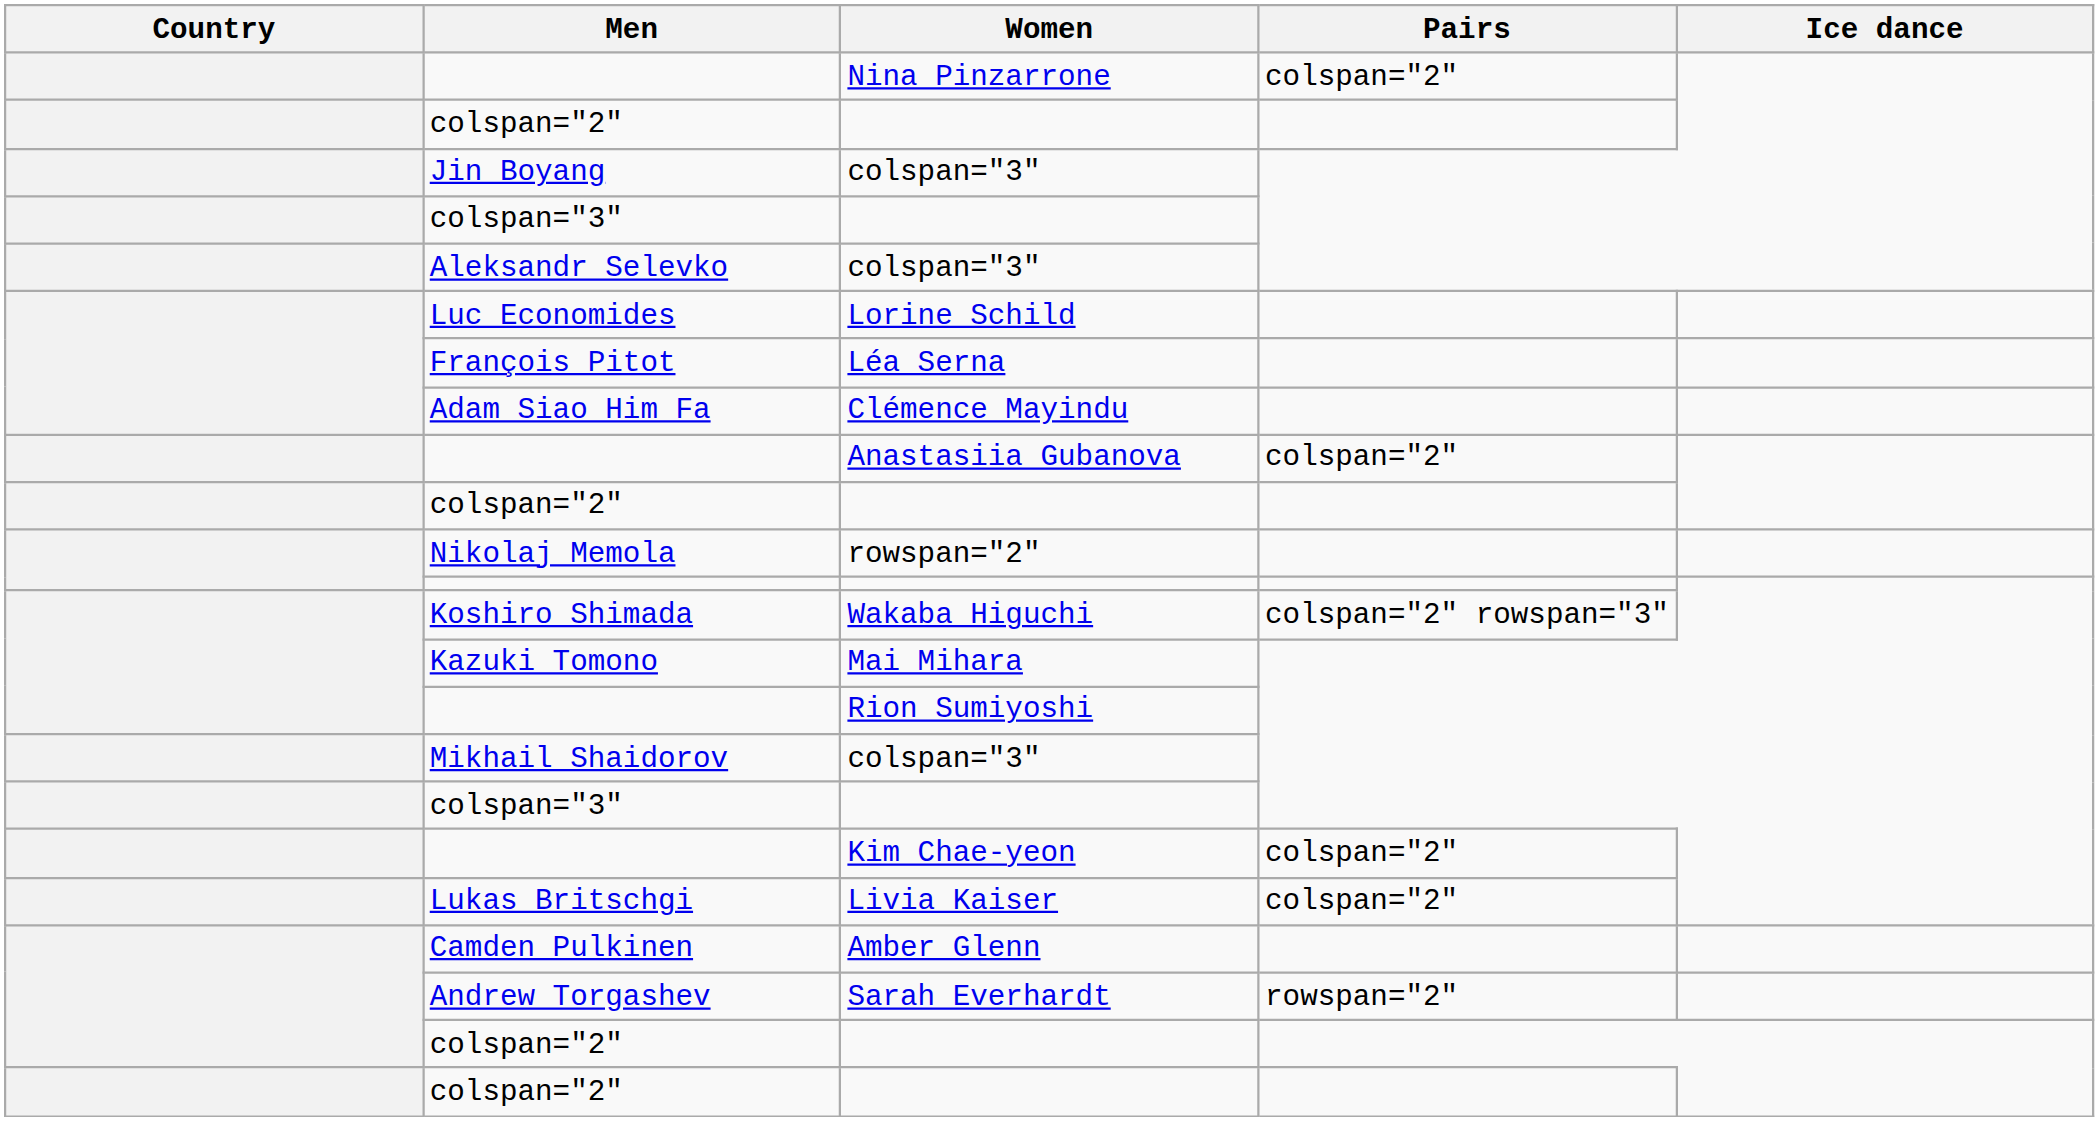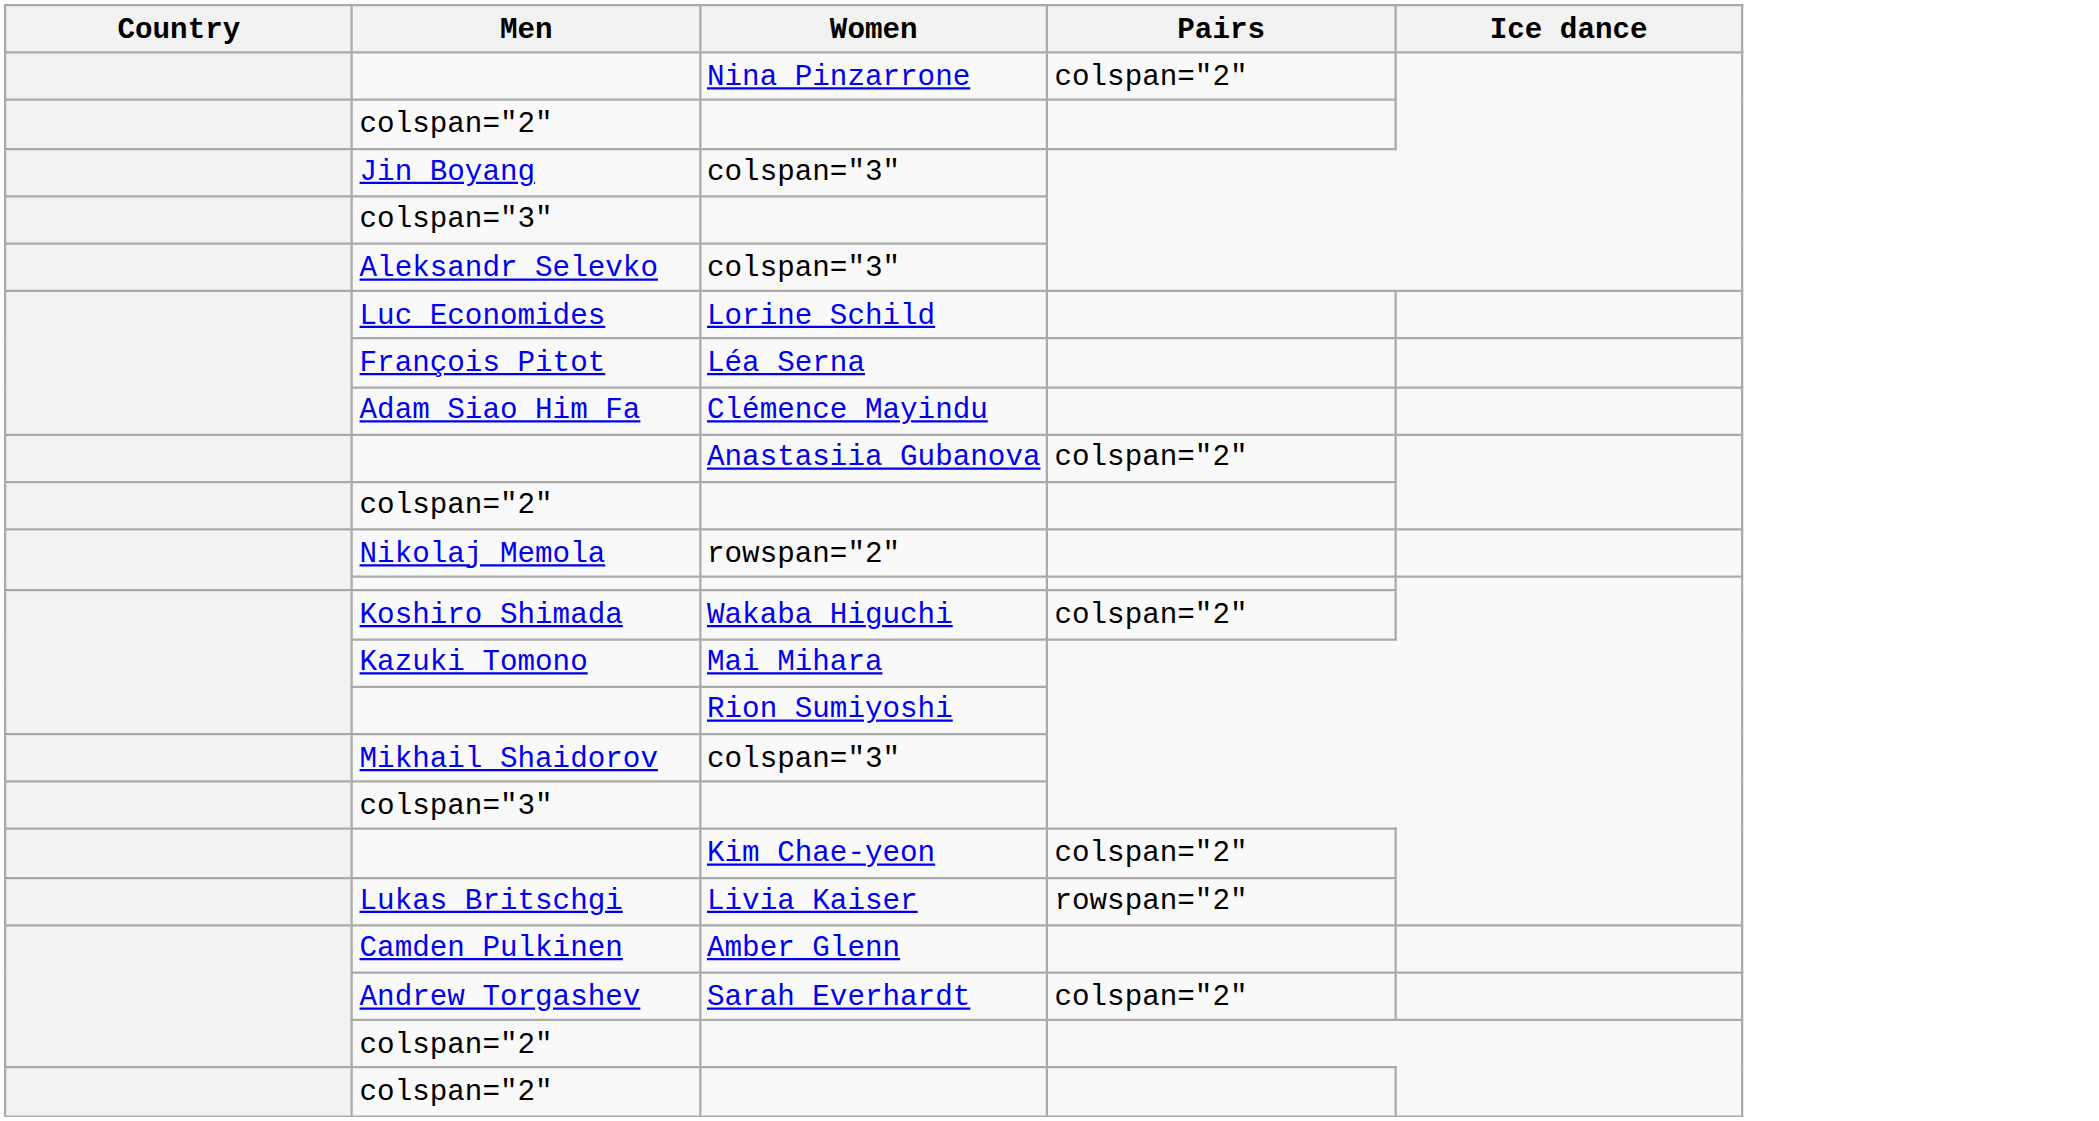(1467, 615) colspan="2" rowspan="3" -> (1151, 615) colspan="2"
(1362, 901) colspan="2" -> (1151, 901) rowspan="2"
(1362, 996) rowspan="2" -> (1151, 996) colspan="2"
